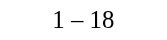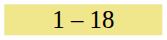(83, 19) no background -> (83, 19) khaki background
